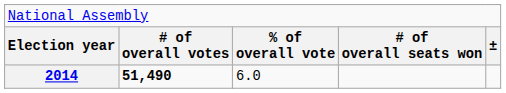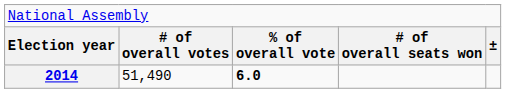(147, 77) bold -> (147, 77) normal
(248, 77) normal -> (248, 77) bold
